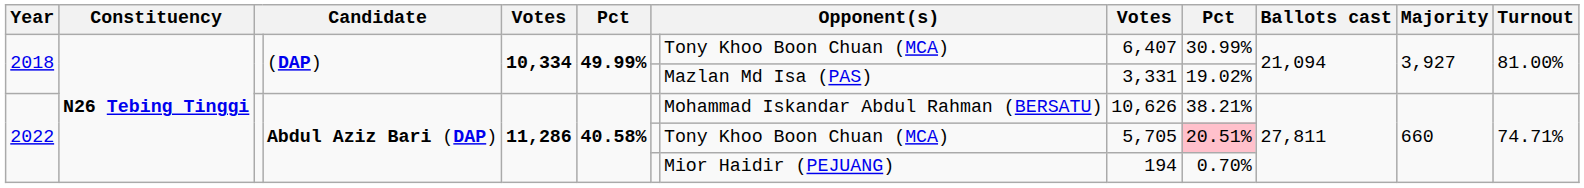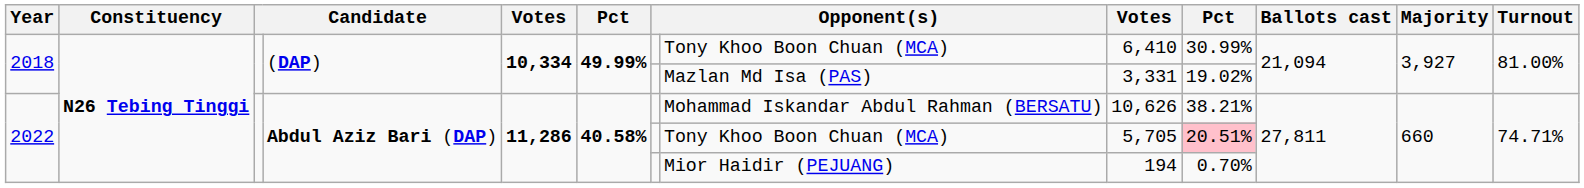(1150, 49) 6,407 -> (1150, 49) 6,410
